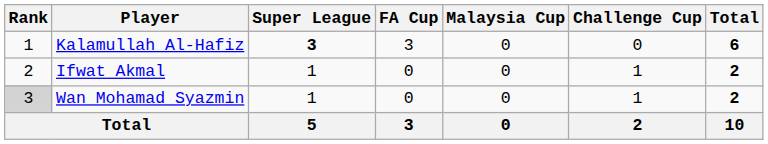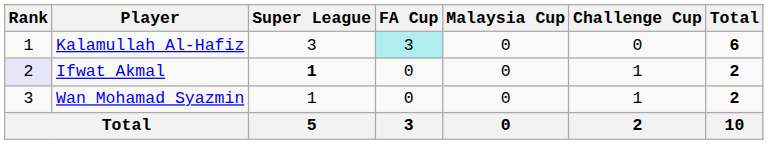(312, 45) bold -> (312, 45) normal
(409, 45) no background -> (409, 45) paleturquoise background
(28, 72) no background -> (28, 72) lavender background
(312, 72) normal -> (312, 72) bold
(28, 99) lightgrey background -> (28, 99) no background
